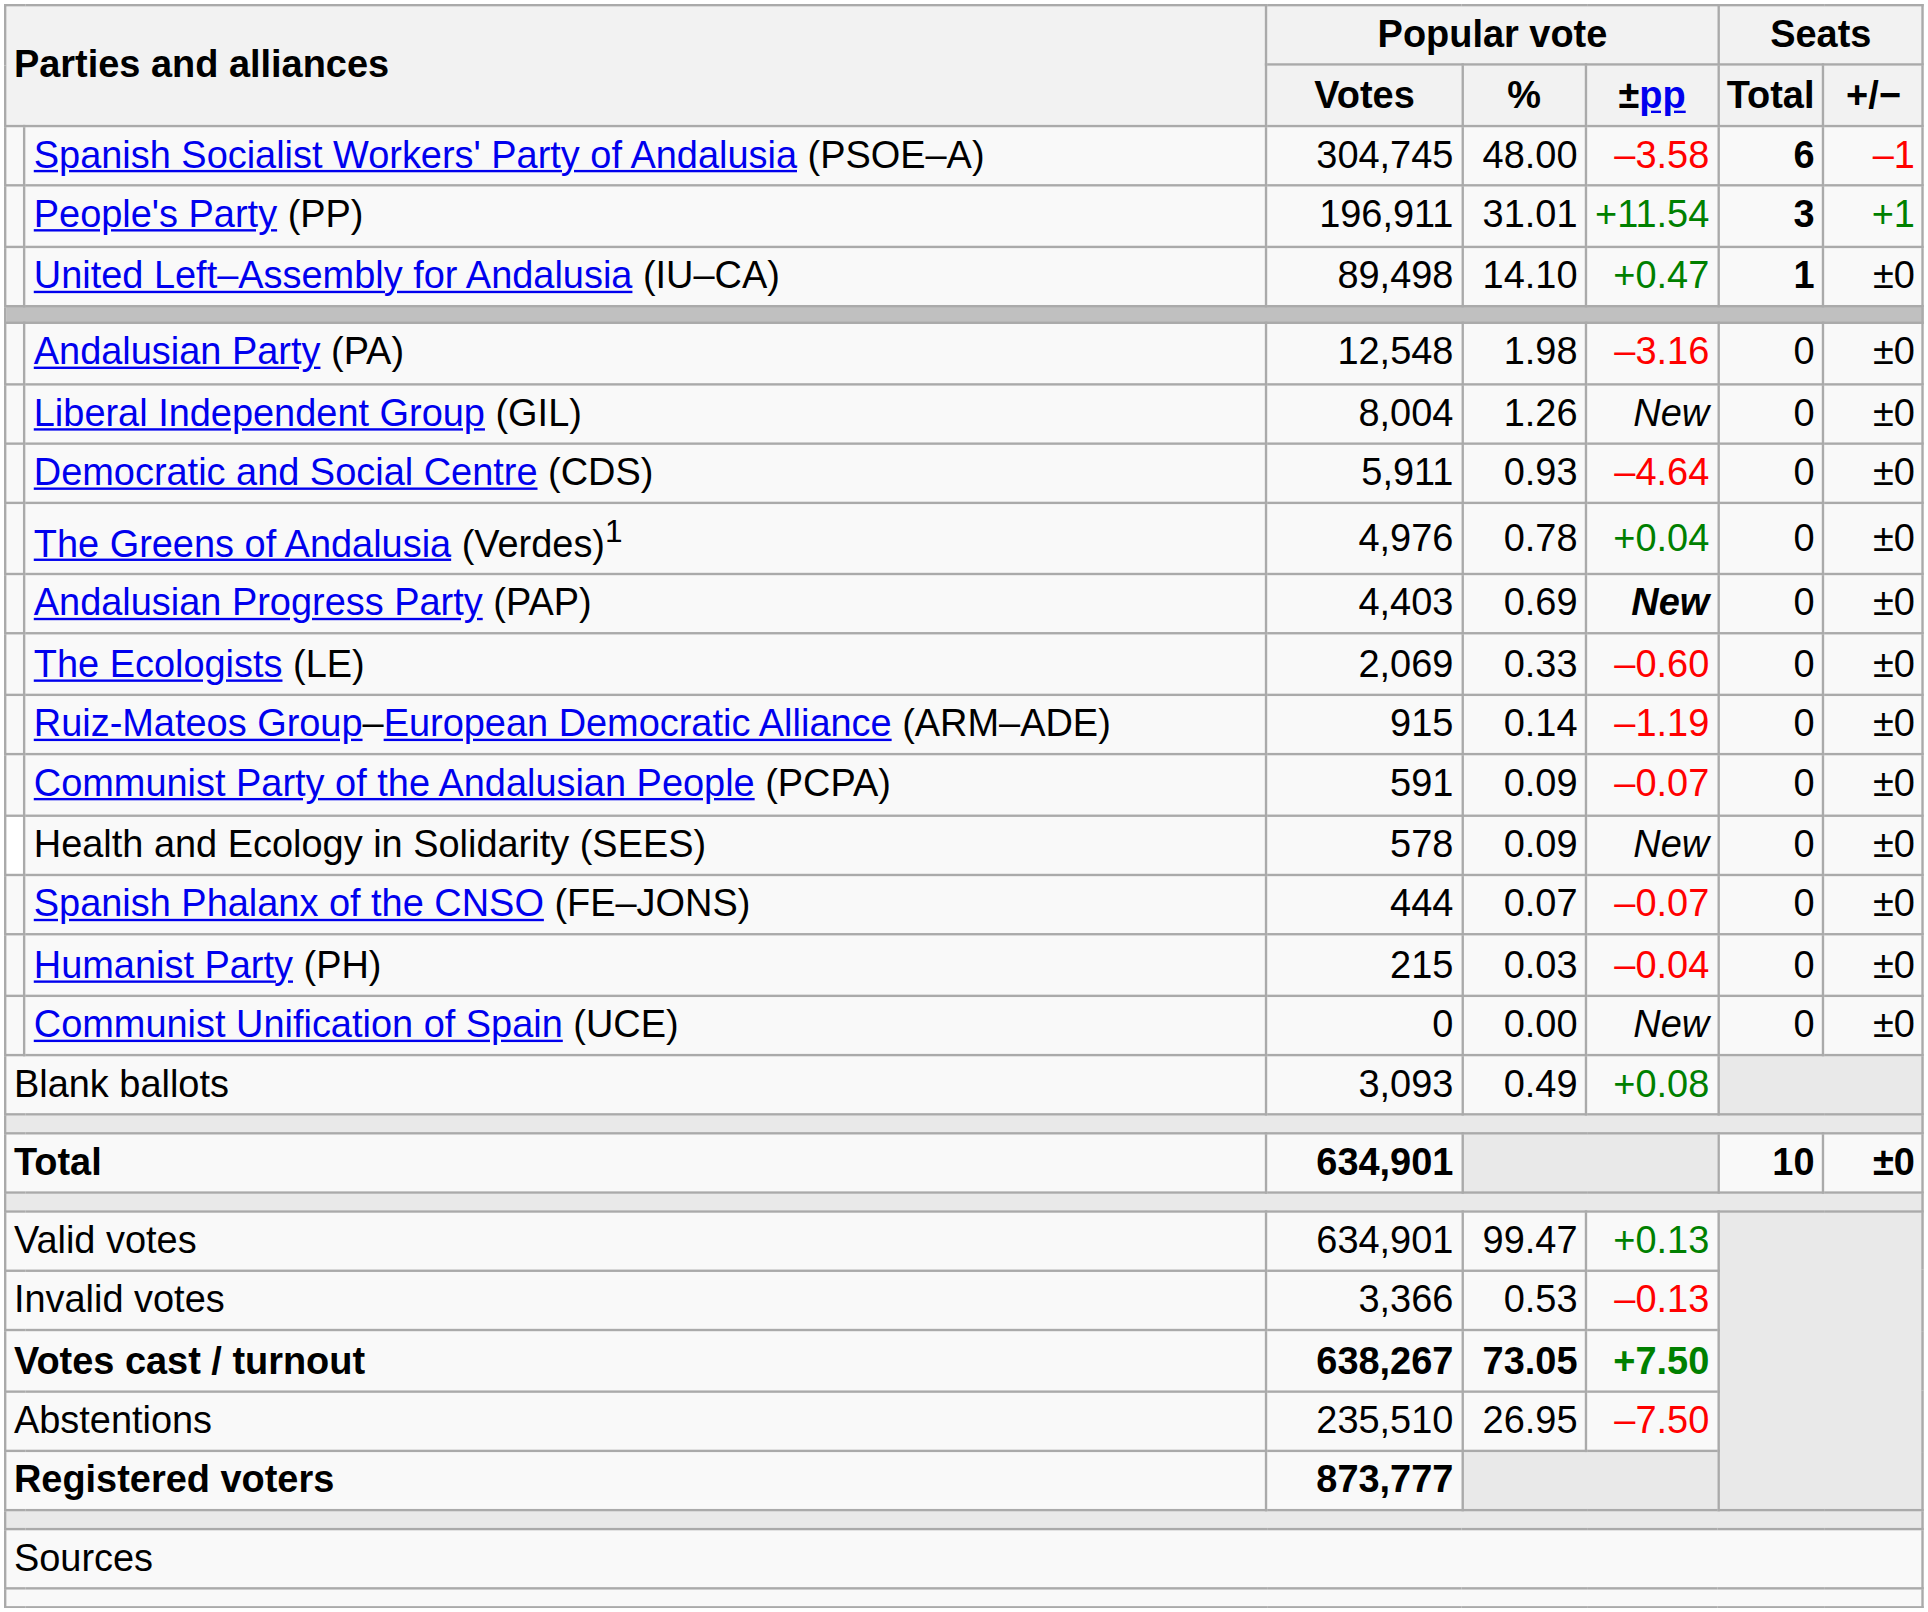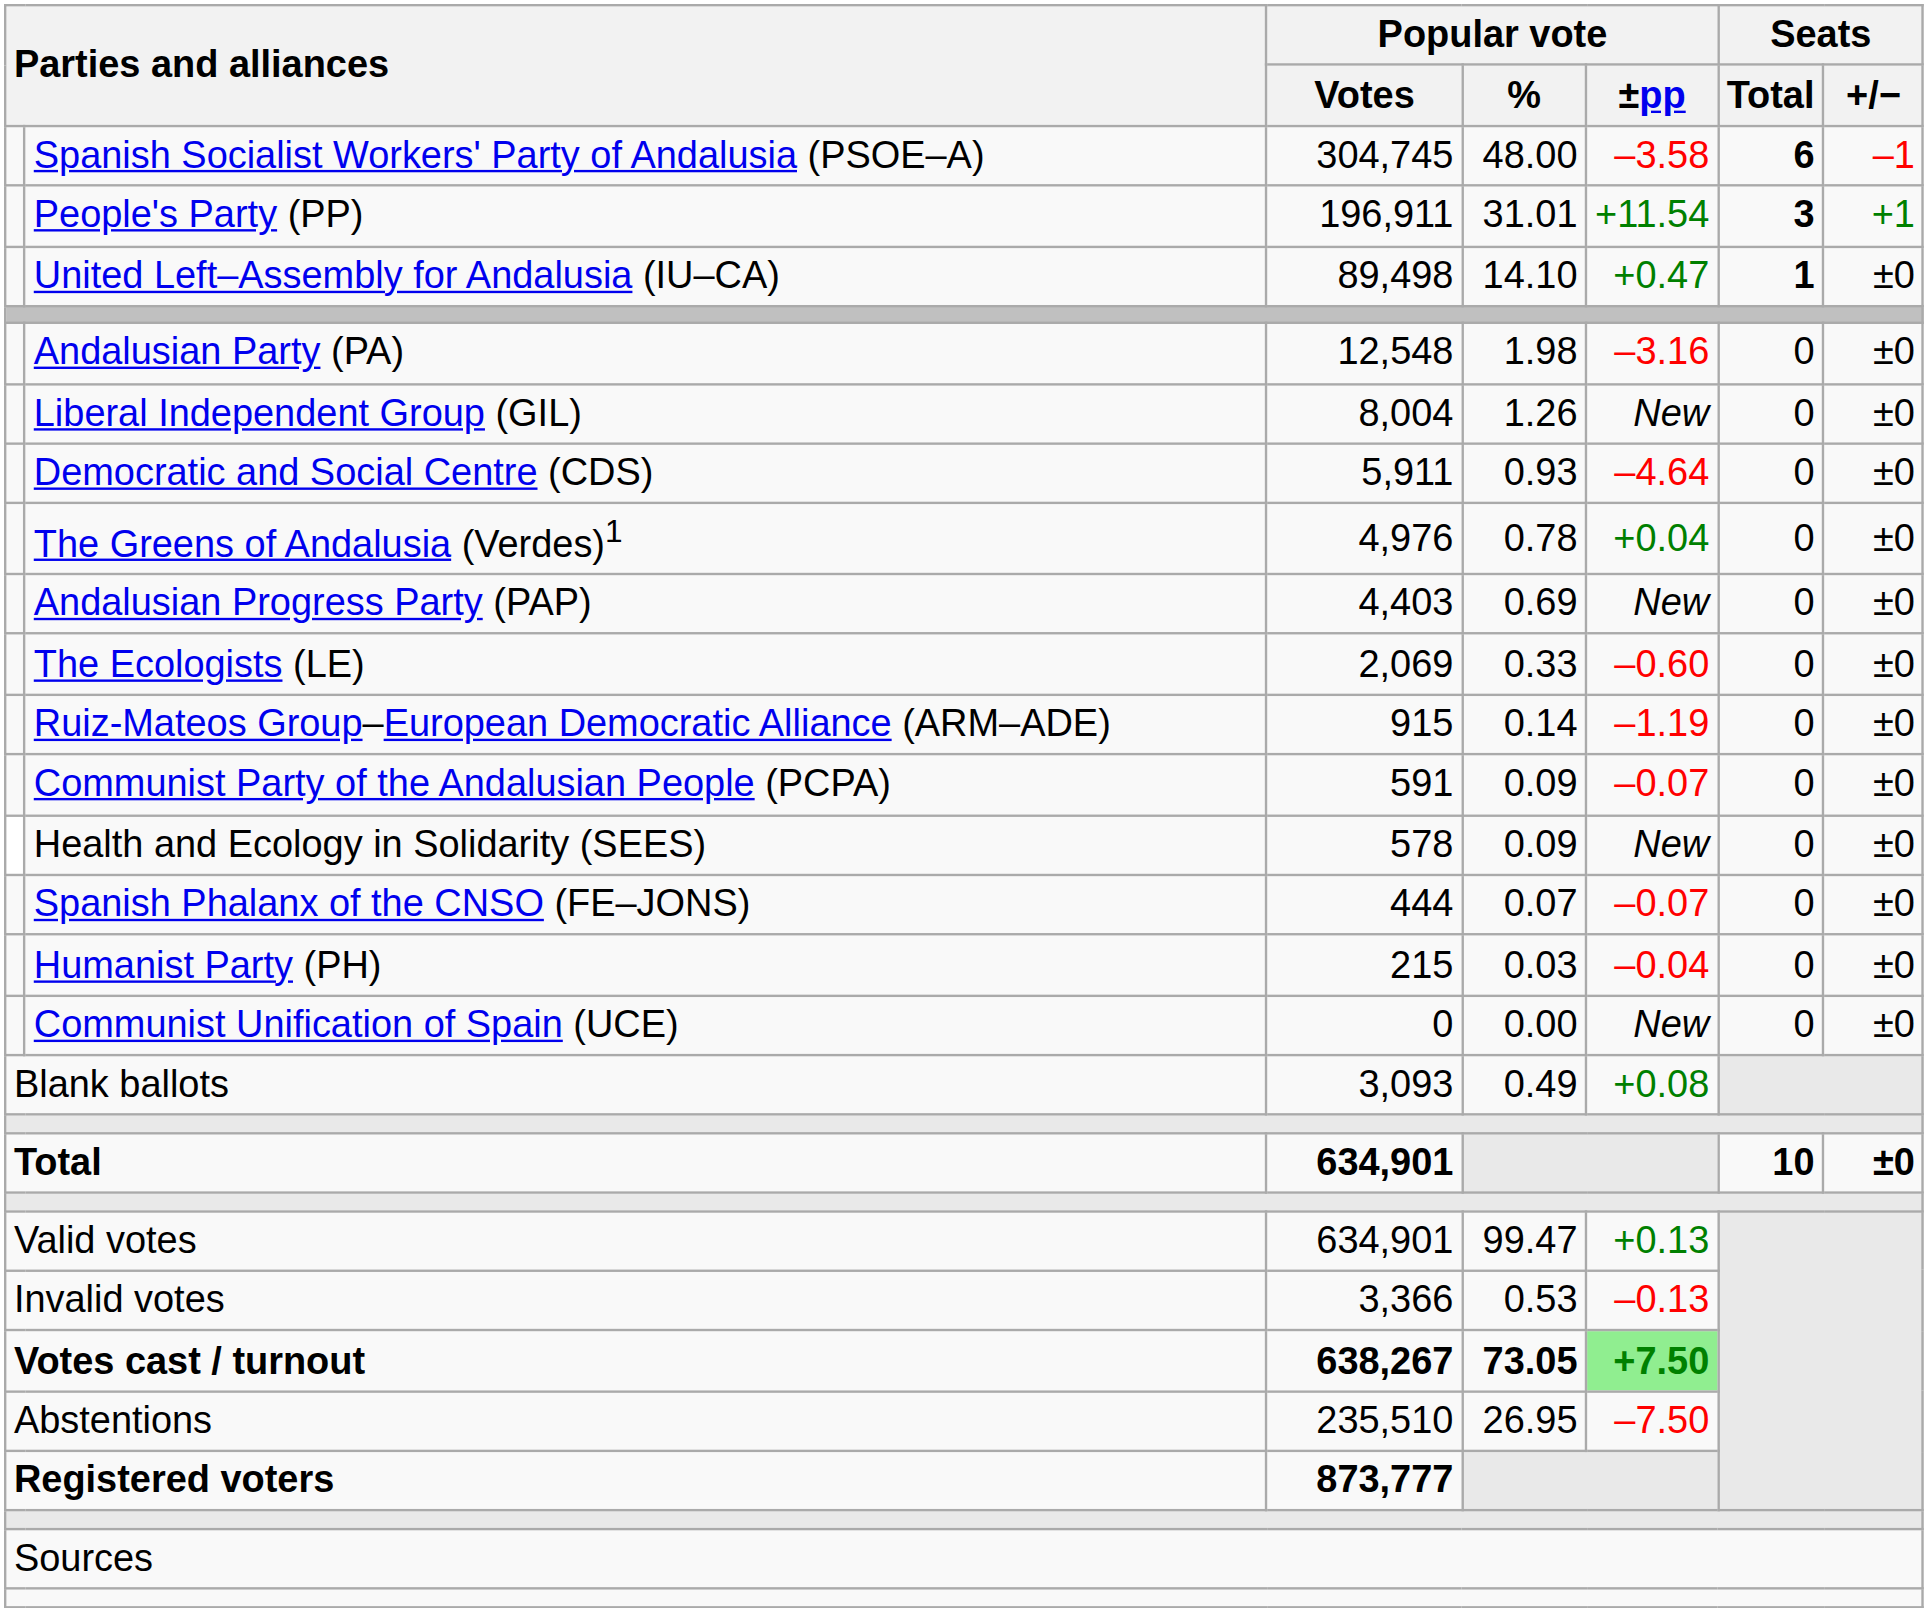(1670, 603) bold -> (1671, 603) normal
(1661, 1360) no background -> (1661, 1360) lightgreen background
